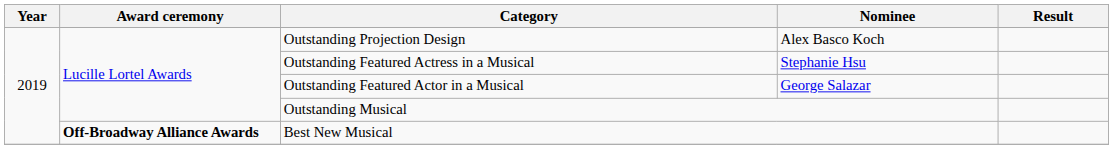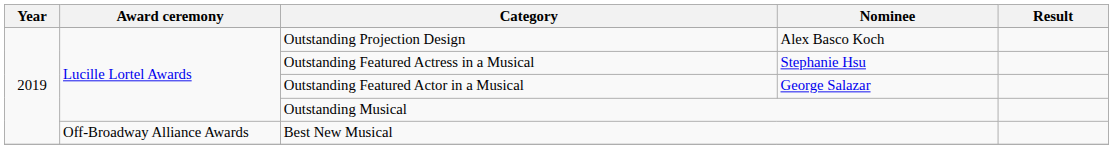(161, 132) bold -> (156, 132) normal
